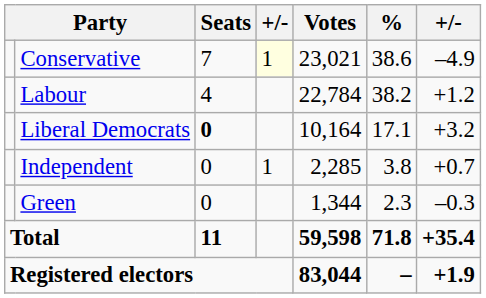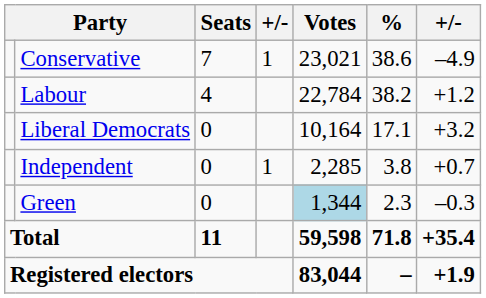(267, 58) lightyellow background -> (267, 58) no background
(206, 130) bold -> (206, 130) normal
(336, 202) no background -> (336, 202) lightblue background
